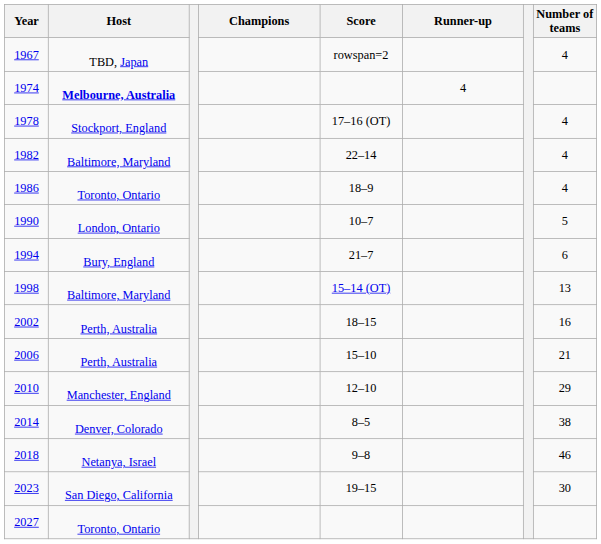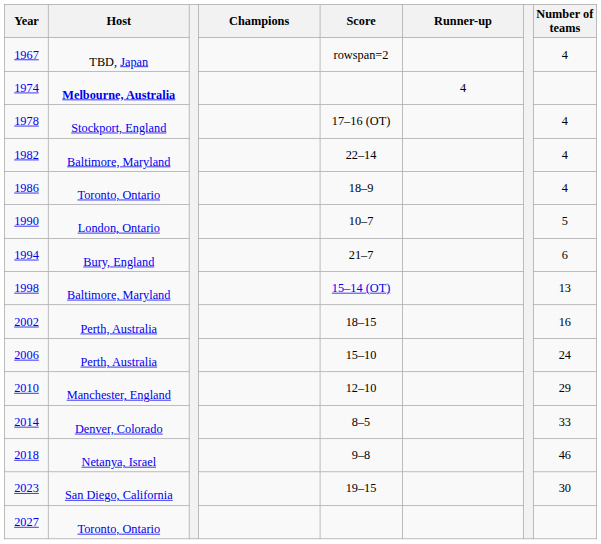(565, 355) 21 -> (565, 355) 24
(565, 421) 38 -> (565, 421) 33
